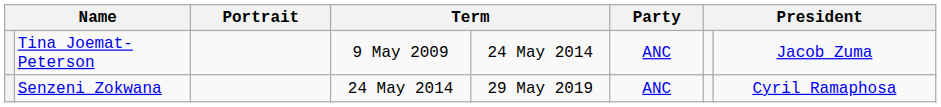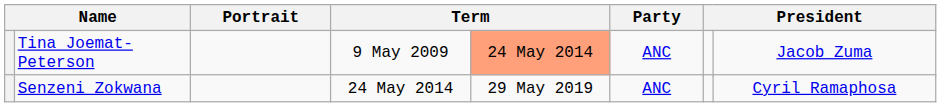(540, 53) no background -> (540, 53) lightsalmon background
